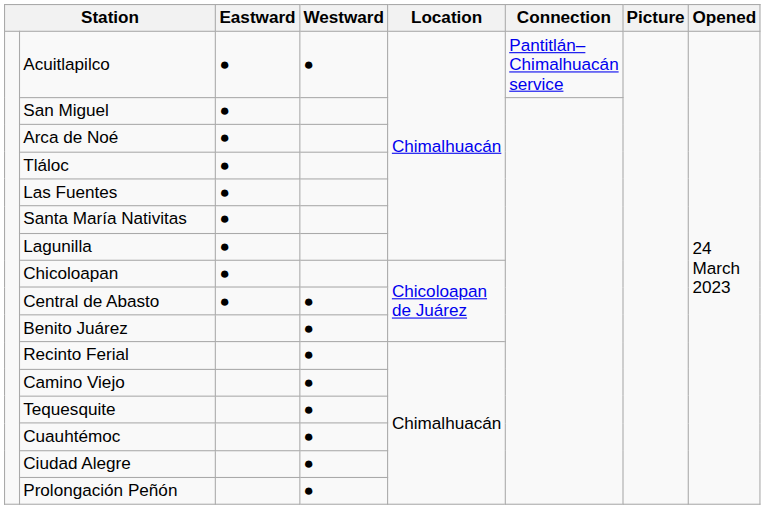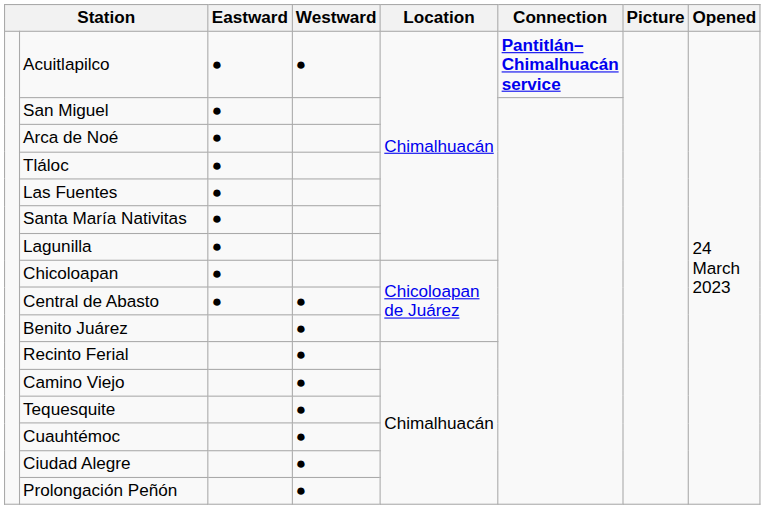(564, 64) normal -> (560, 64) bold
